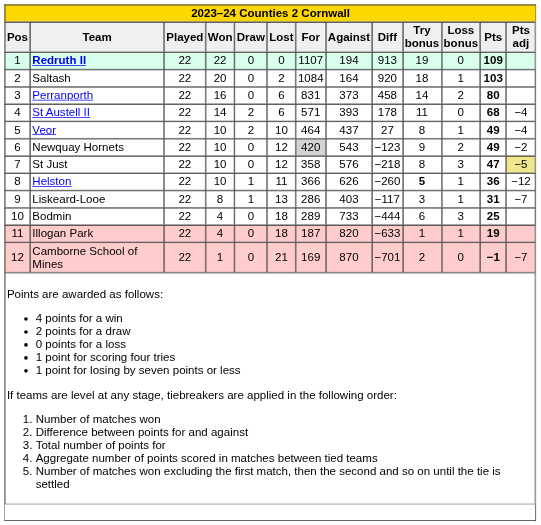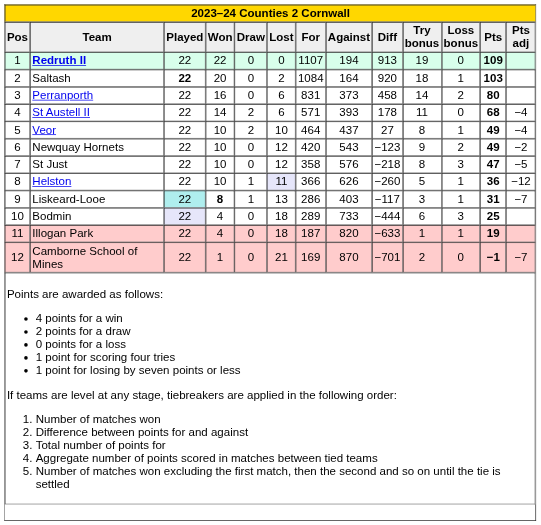(185, 78) normal -> (185, 78) bold
(311, 147) lightgrey background -> (311, 147) no background
(521, 164) khaki background -> (521, 164) no background
(281, 181) no background -> (281, 181) lavender background
(422, 181) bold -> (422, 181) normal
(185, 199) no background -> (185, 199) paleturquoise background
(220, 199) normal -> (220, 199) bold
(185, 216) no background -> (185, 216) lavender background
